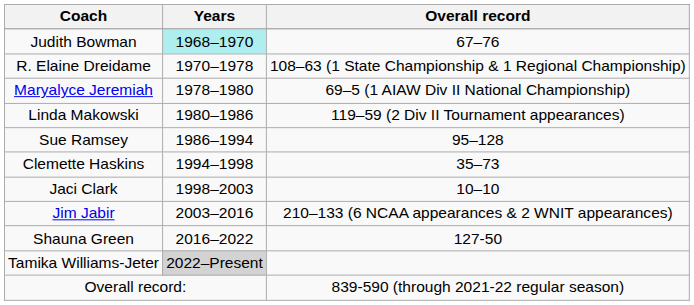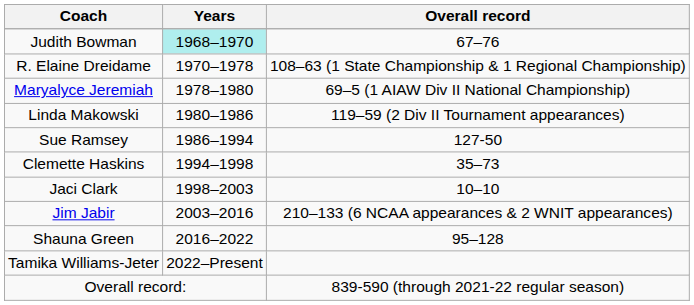(478, 139) 95–128 -> (478, 139) 127-50
(478, 238) 127-50 -> (478, 238) 95–128
(214, 262) lightgrey background -> (214, 262) no background
